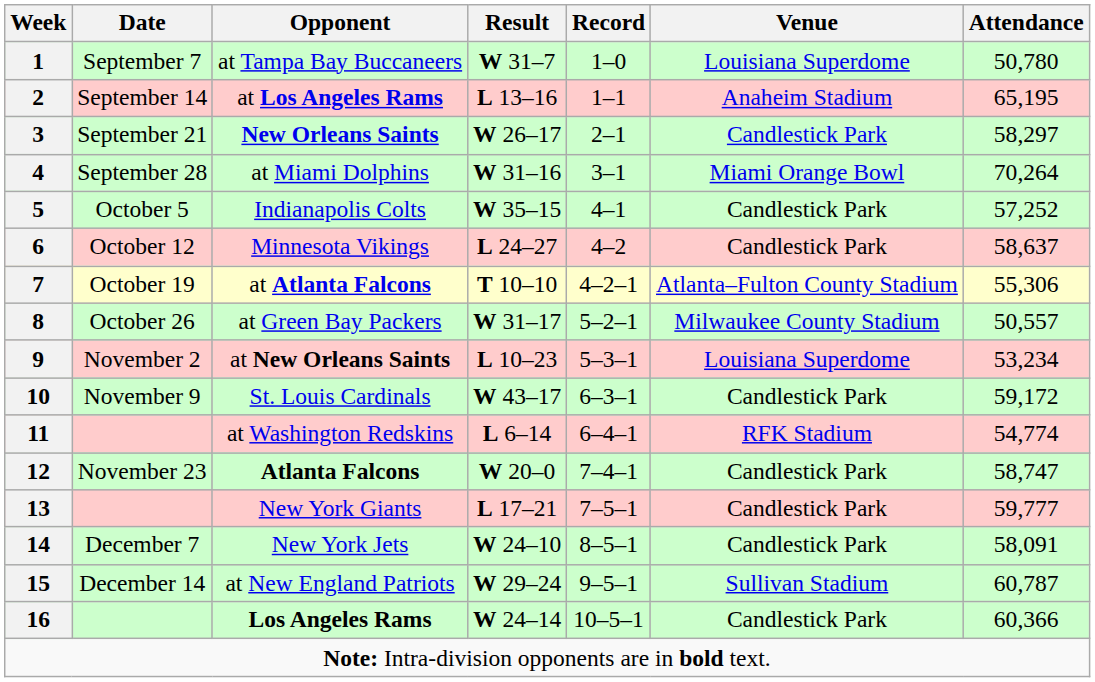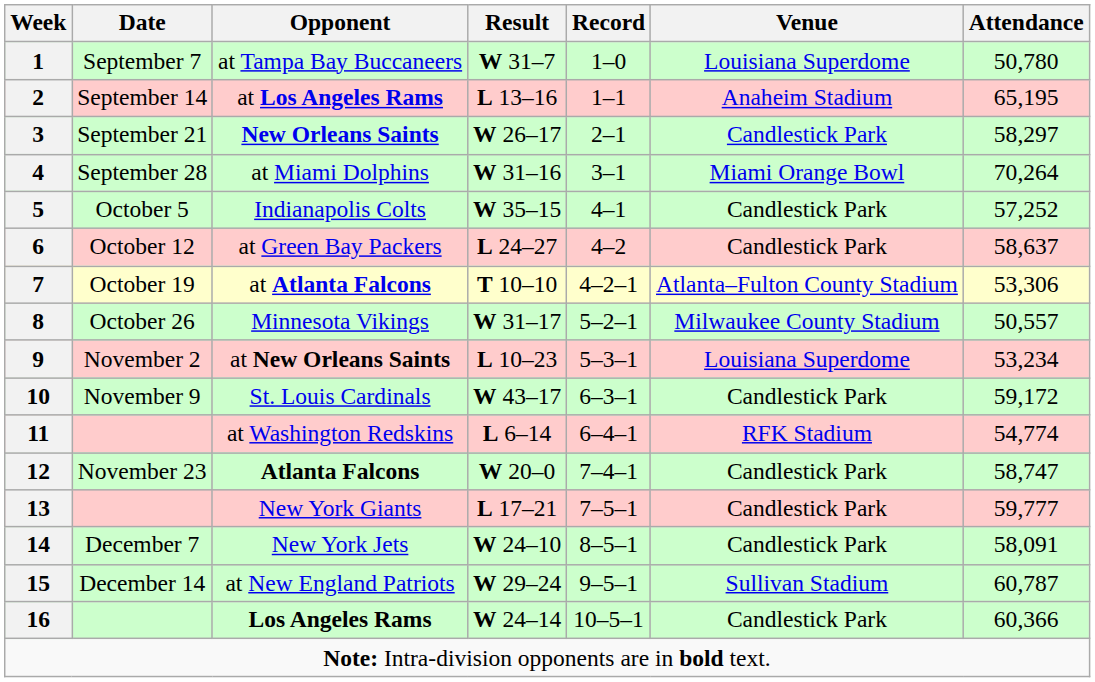(340, 246) Minnesota Vikings -> (340, 246) at Green Bay Packers
(1026, 284) 55,306 -> (1026, 284) 53,306
(340, 321) at Green Bay Packers -> (340, 321) Minnesota Vikings
